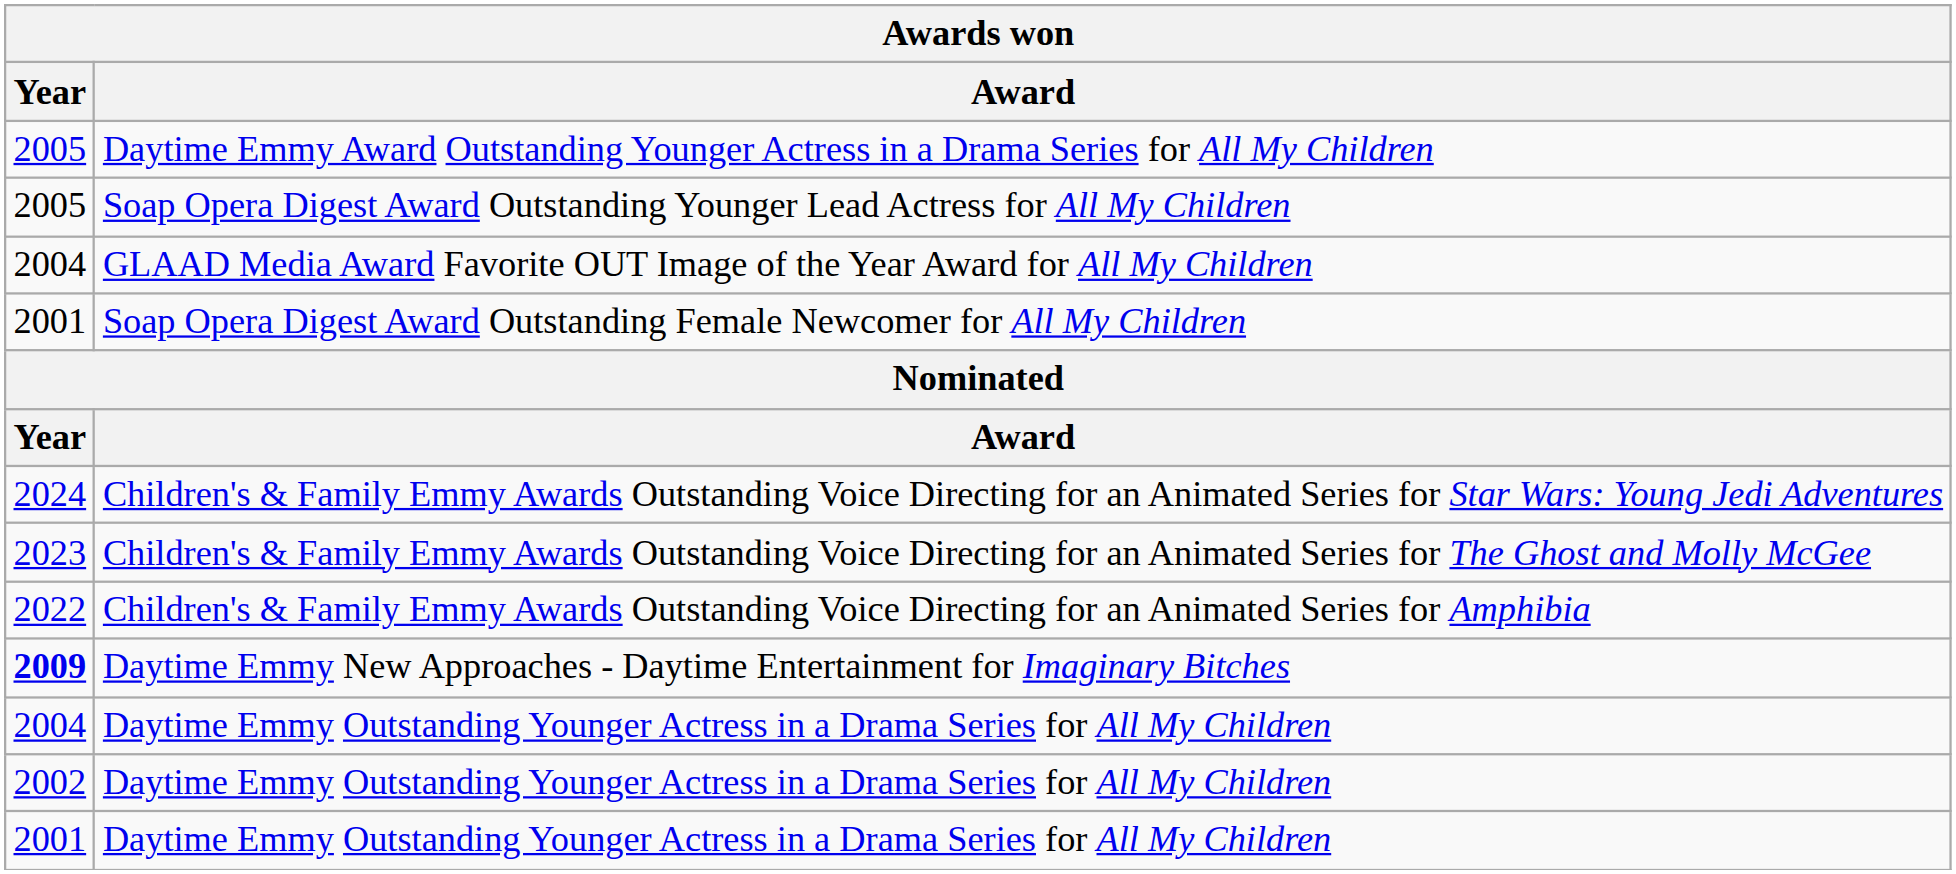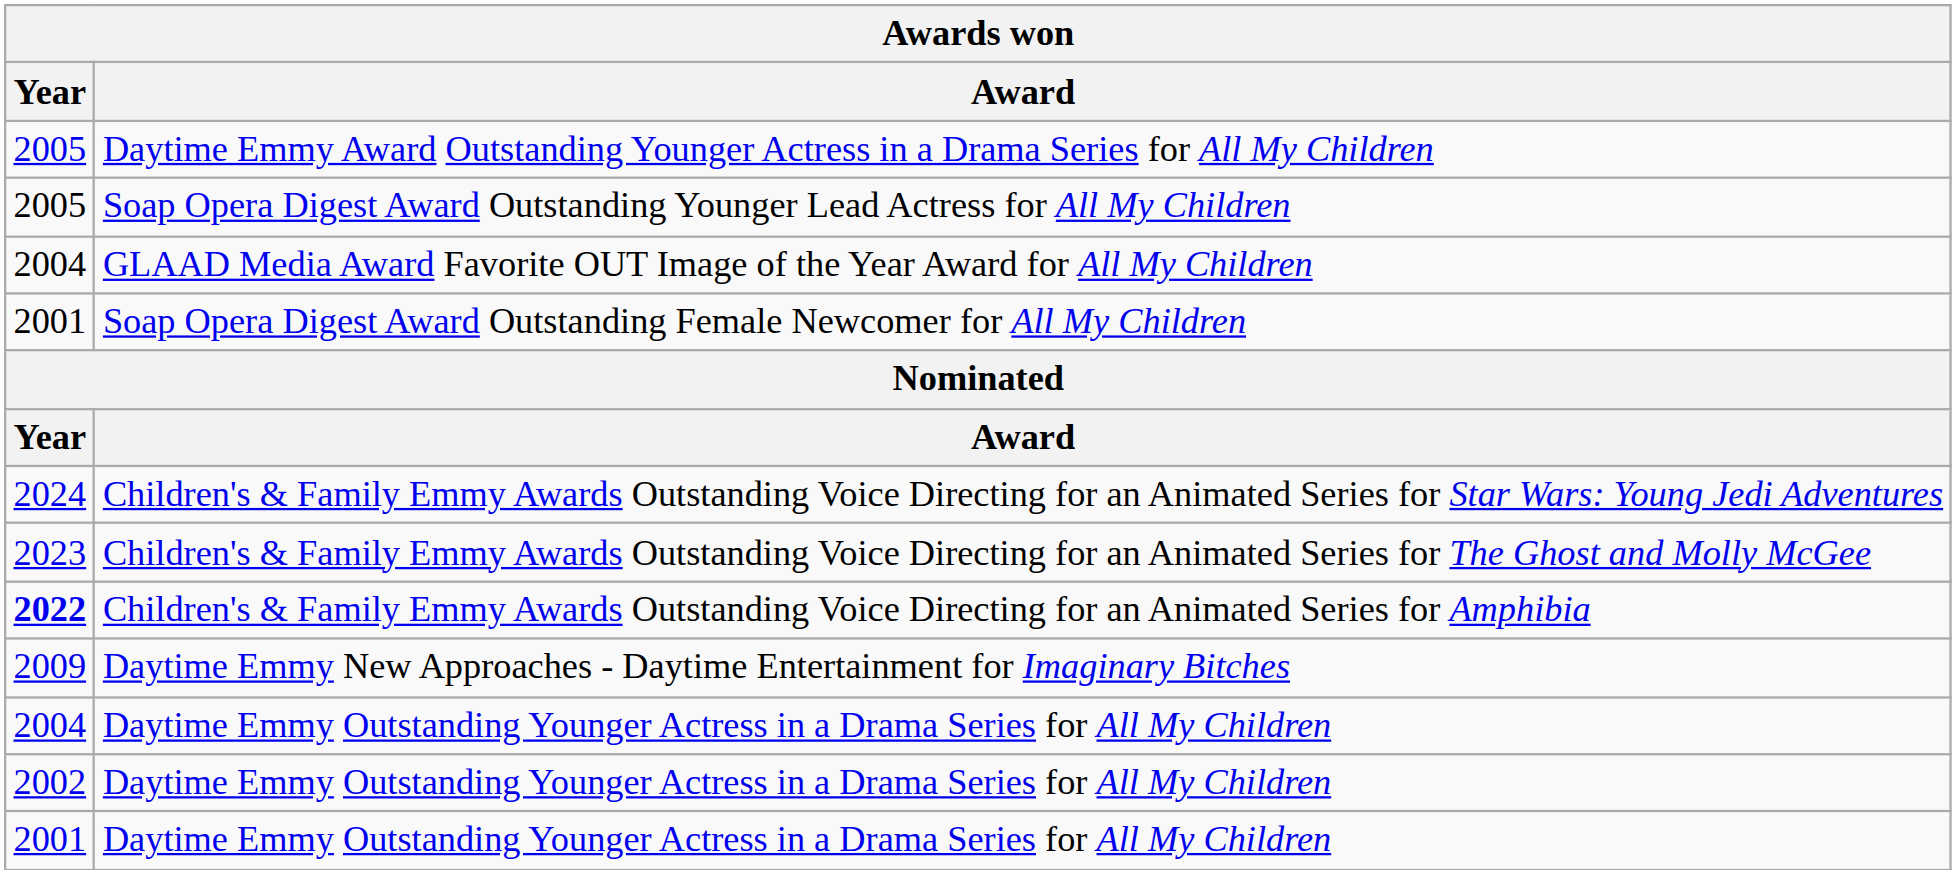(50, 609) normal -> (50, 609) bold
(50, 666) bold -> (50, 666) normal
